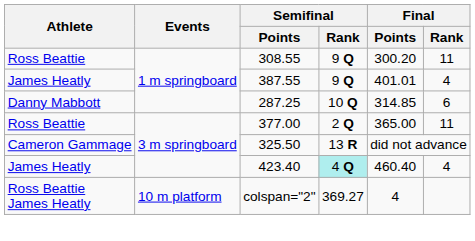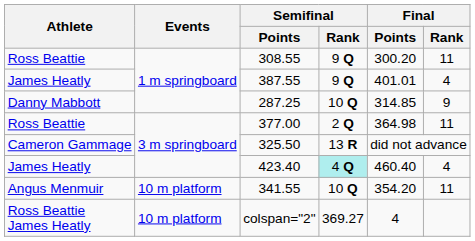(447, 102) 6 -> (447, 102) 9
(395, 124) 365.00 -> (395, 124) 364.98
+ row: (279, 189)
